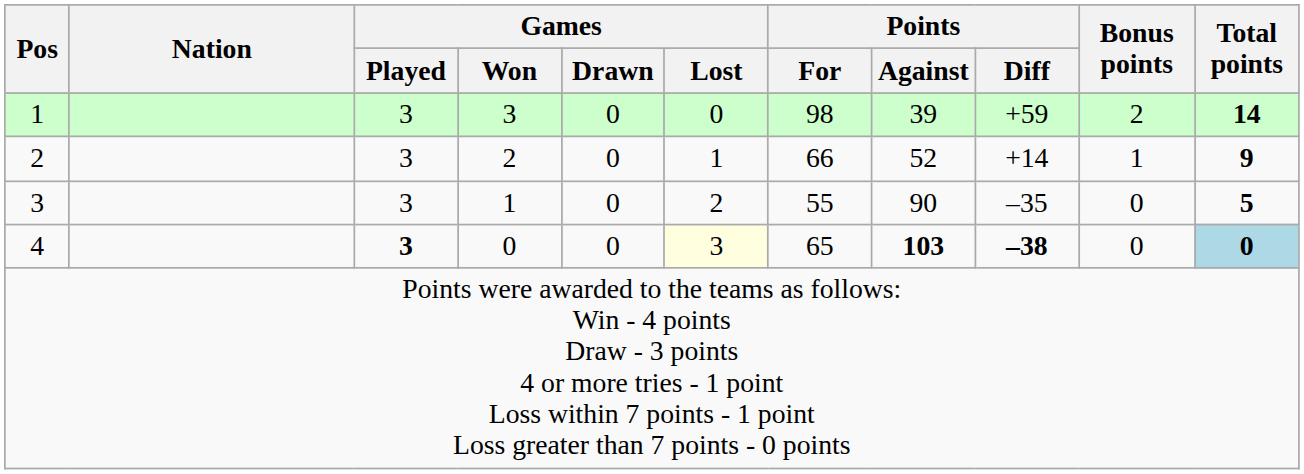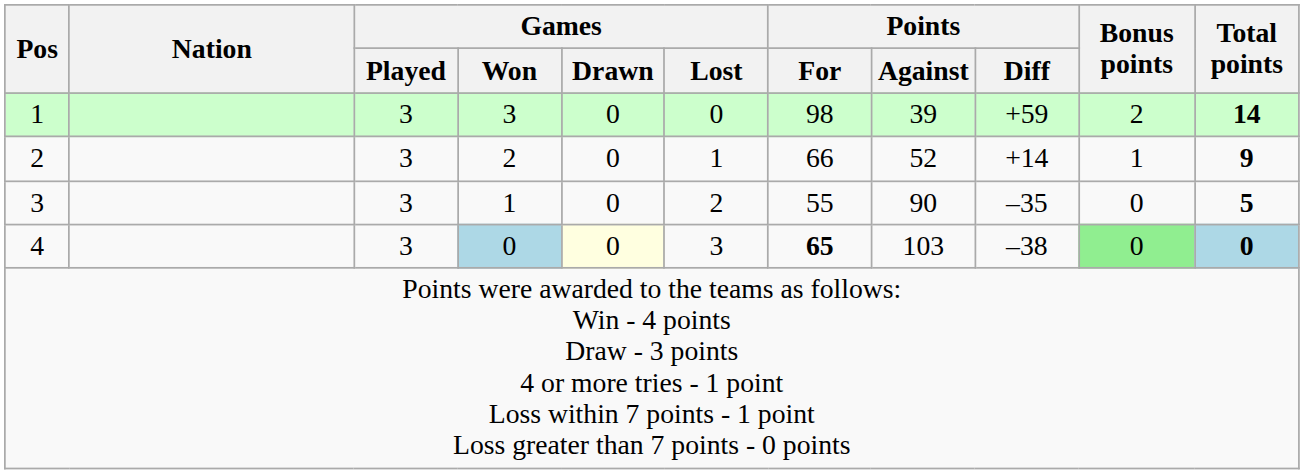(406, 245) bold -> (406, 245) normal
(509, 245) no background -> (509, 245) lightblue background
(613, 245) no background -> (613, 245) lightyellow background
(716, 245) lightyellow background -> (716, 245) no background
(820, 245) normal -> (820, 245) bold
(923, 245) bold -> (923, 245) normal
(1027, 245) bold -> (1027, 245) normal
(1137, 245) no background -> (1137, 245) lightgreen background
